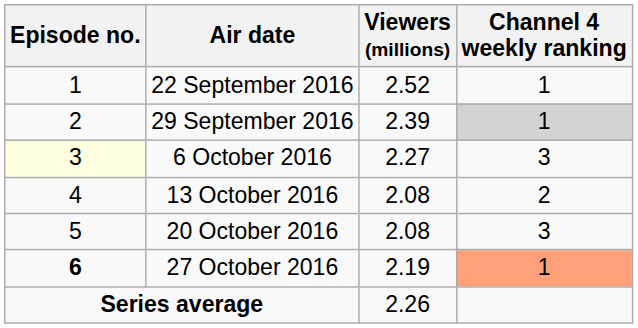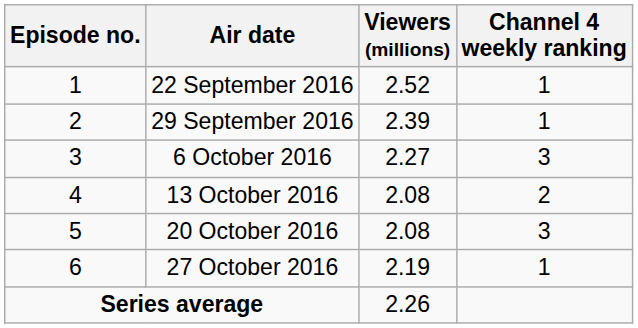(544, 121) lightgrey background -> (544, 121) no background
(75, 158) lightyellow background -> (75, 158) no background
(75, 267) bold -> (75, 267) normal
(544, 267) lightsalmon background -> (544, 267) no background
